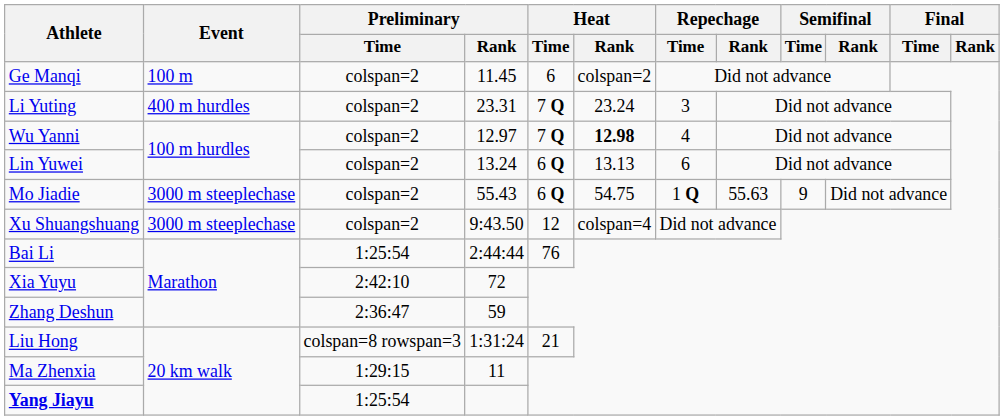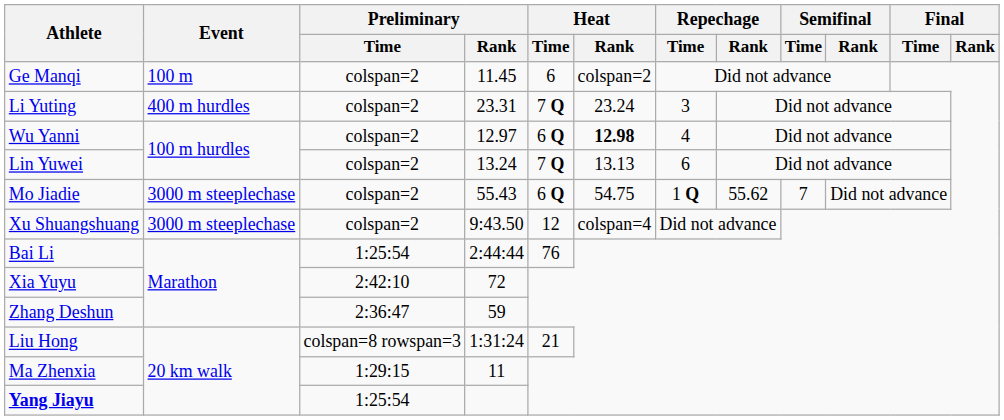(551, 135) 7 Q -> (551, 135) 6 Q
(551, 165) 6 Q -> (551, 165) 7 Q
(748, 194) 55.63 -> (748, 194) 55.62
(803, 194) 9 -> (803, 194) 7
